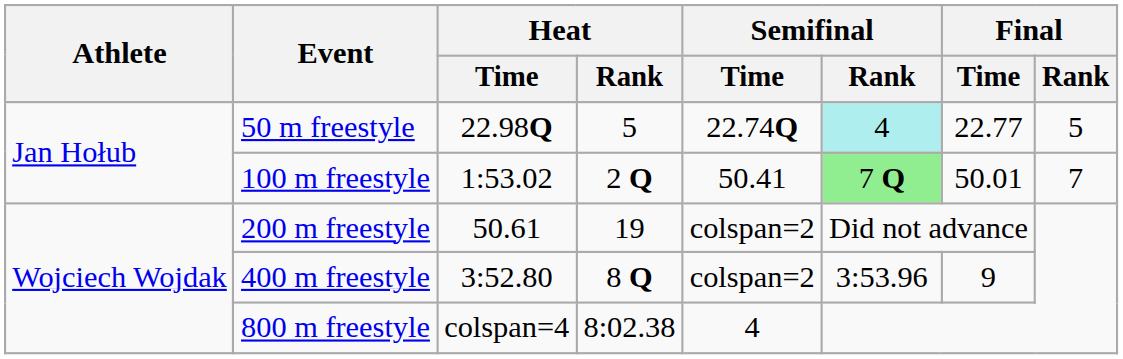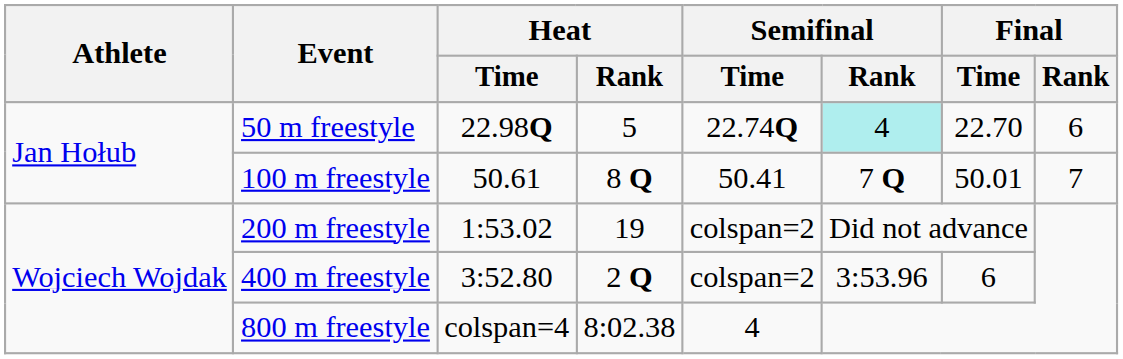(988, 127) 22.77 -> (988, 127) 22.70
(1076, 127) 5 -> (1076, 127) 6
(507, 177) 1:53.02 -> (507, 177) 50.61
(629, 177) 2 Q -> (629, 177) 8 Q
(882, 177) lightgreen background -> (882, 177) no background
(507, 227) 50.61 -> (507, 227) 1:53.02
(629, 277) 8 Q -> (629, 277) 2 Q
(988, 277) 9 -> (988, 277) 6
